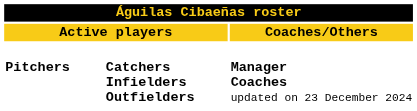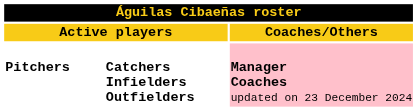(321, 82) no background -> (321, 82) pink background
